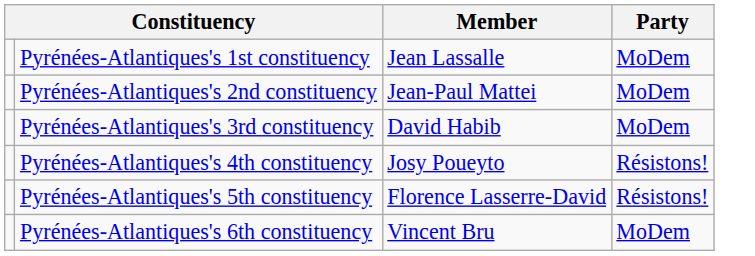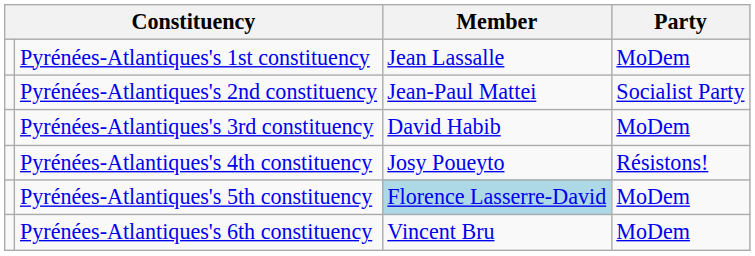(653, 92) MoDem -> (680, 92) Socialist Party
(497, 197) no background -> (497, 197) lightblue background
(662, 197) Résistons! -> (653, 197) MoDem
